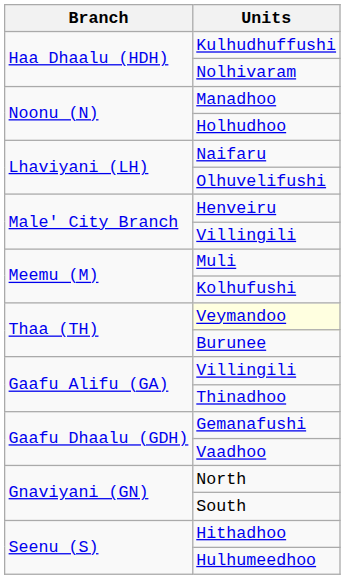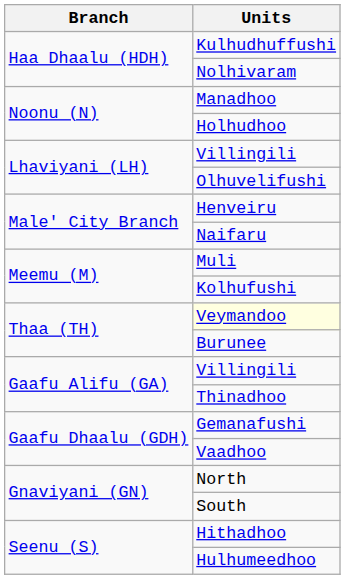(231, 154) Naifaru -> (246, 154) Villingili
(246, 235) Villingili -> (231, 235) Naifaru
